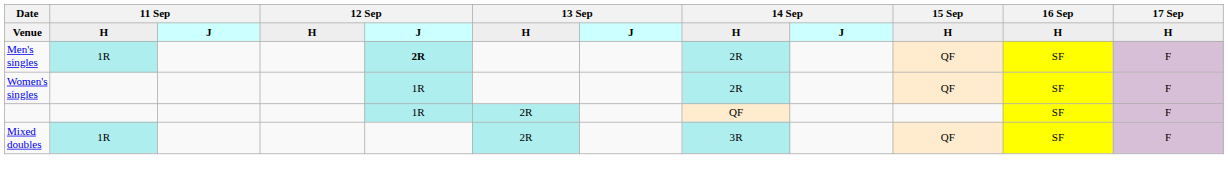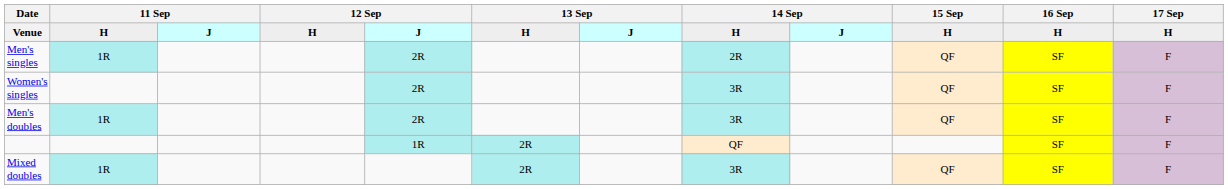(418, 56) bold -> (418, 56) normal
(418, 88) 1R -> (418, 88) 2R
(736, 88) 2R -> (736, 88) 3R
+ row: (24, 119)
